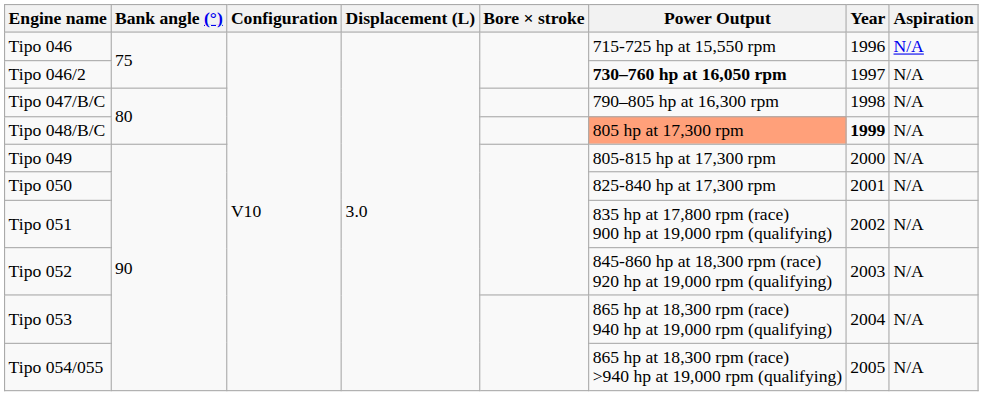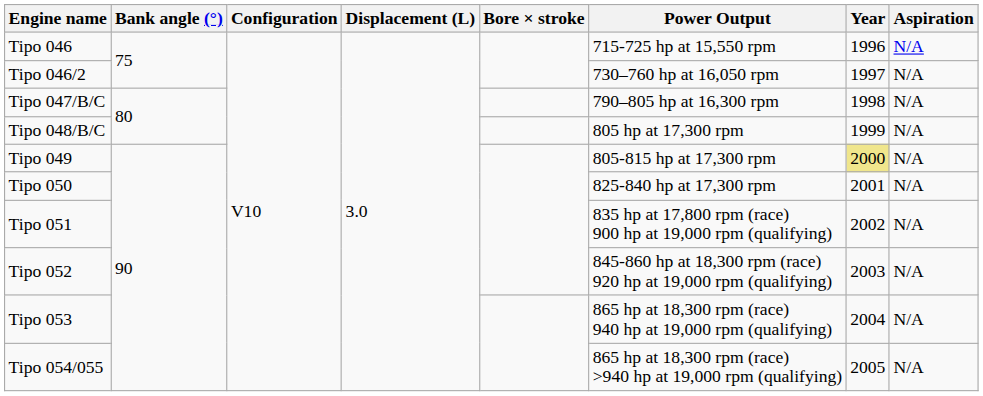(690, 74) bold -> (686, 74) normal
(668, 130) lightsalmon background -> (668, 130) no background
(868, 130) bold -> (868, 130) normal
(868, 158) no background -> (868, 158) khaki background
